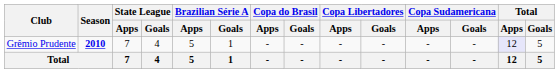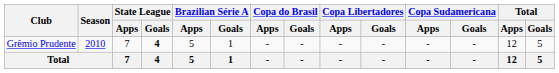(95, 44) bold -> (95, 44) normal
(157, 44) normal -> (157, 44) bold
(512, 44) lavender background -> (512, 44) no background
